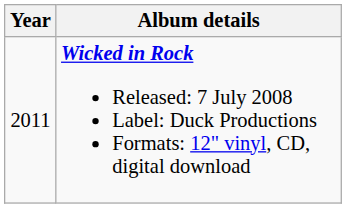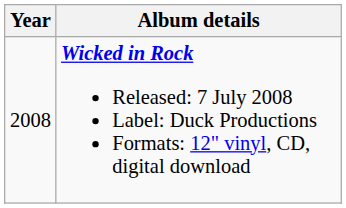(30, 119) 2011 -> (30, 119) 2008
